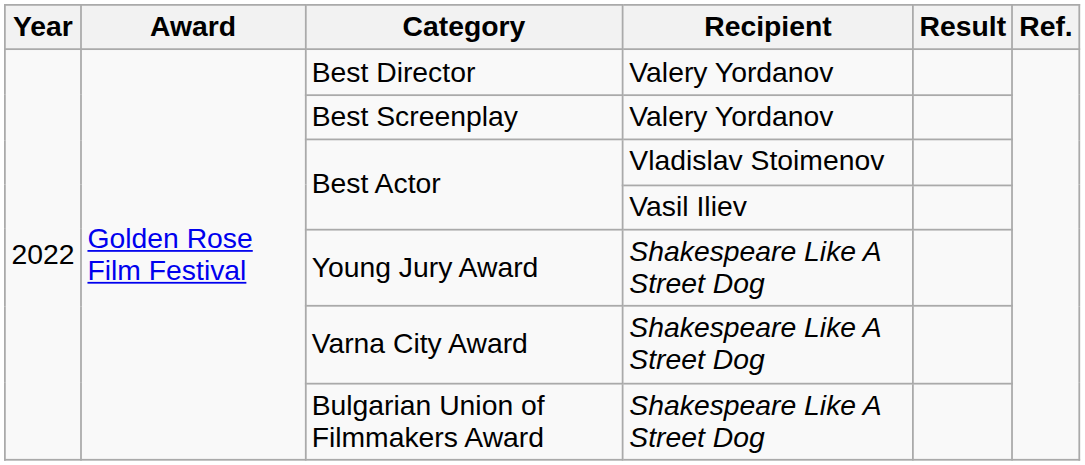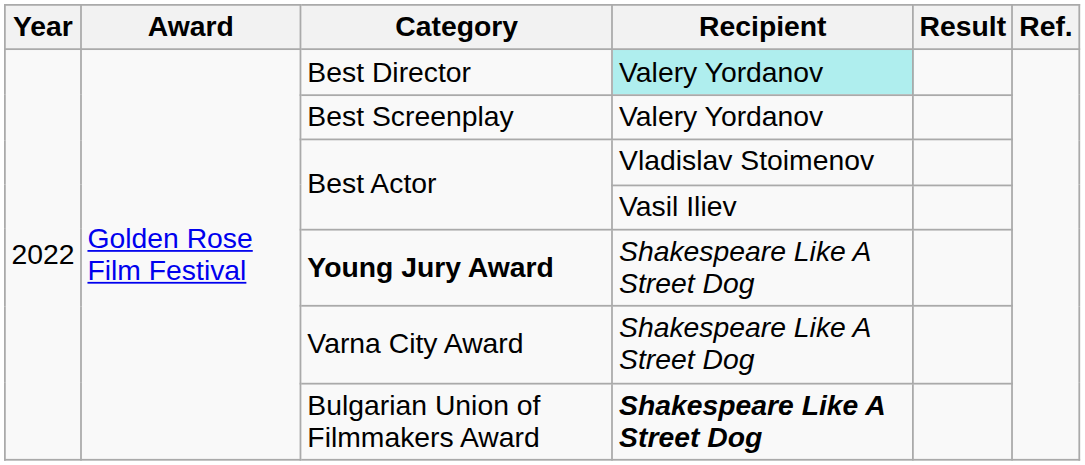(731, 71) no background -> (721, 71) paleturquoise background
(425, 267) normal -> (431, 267) bold
(755, 421) normal -> (752, 421) bold
